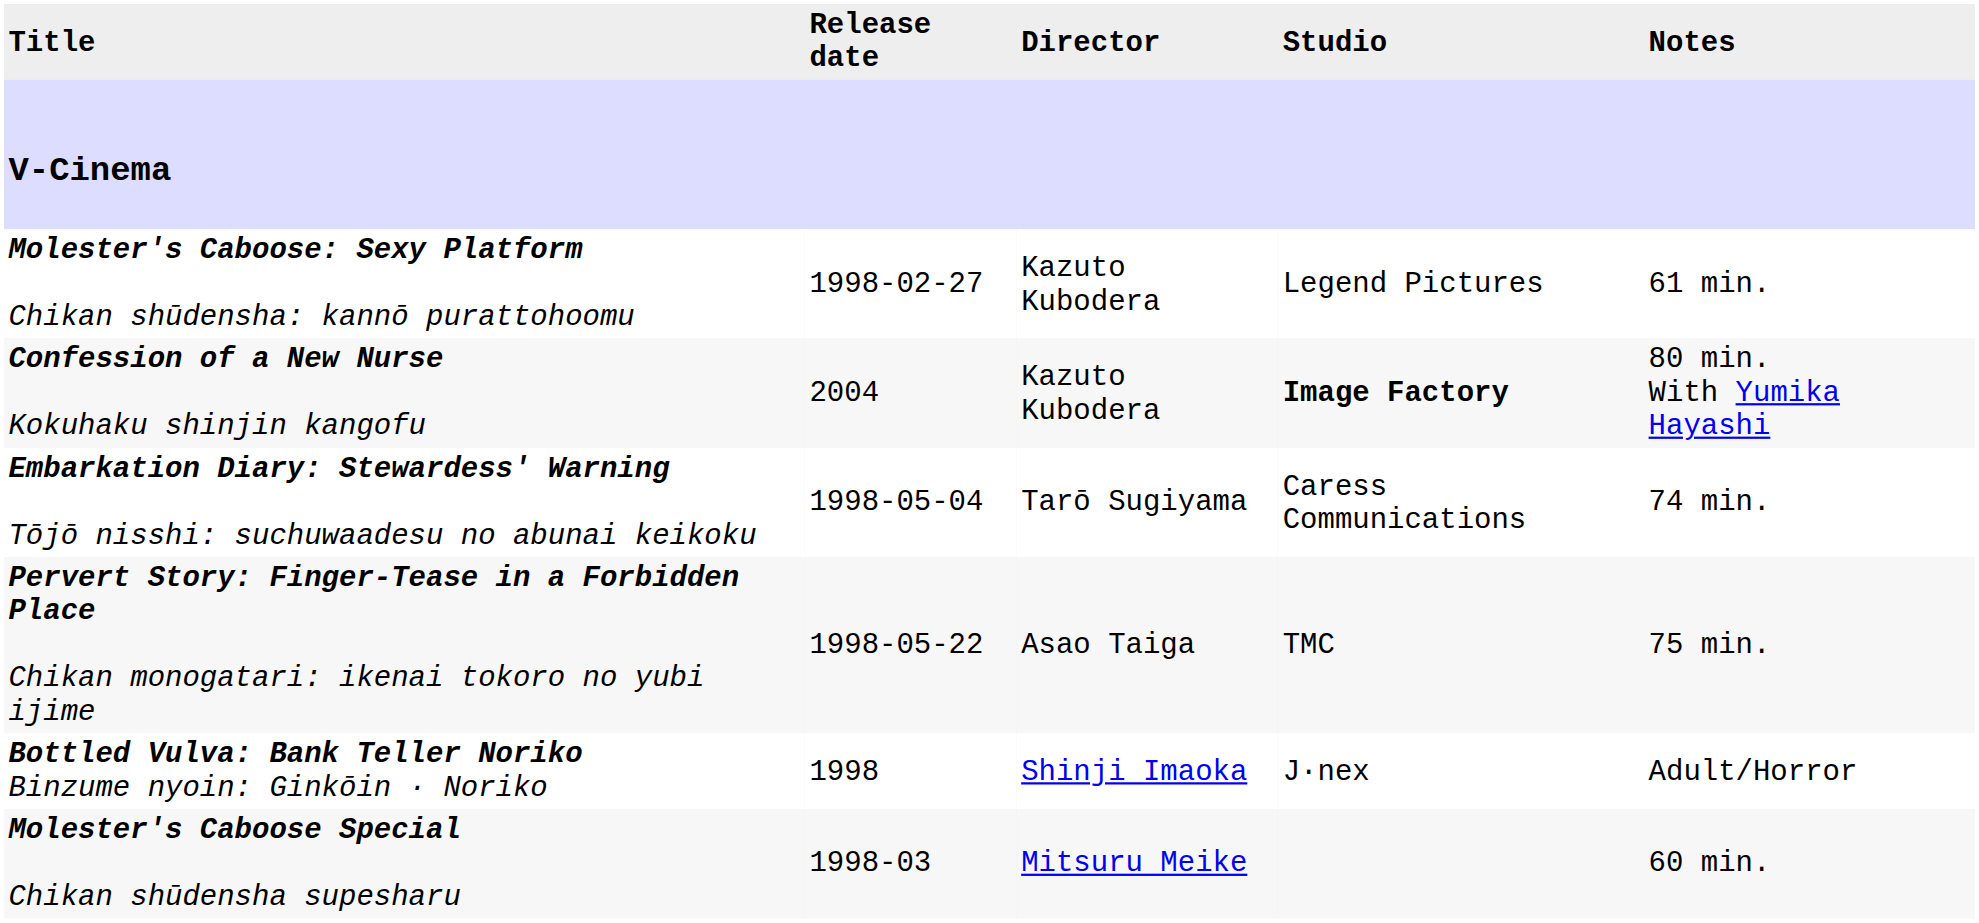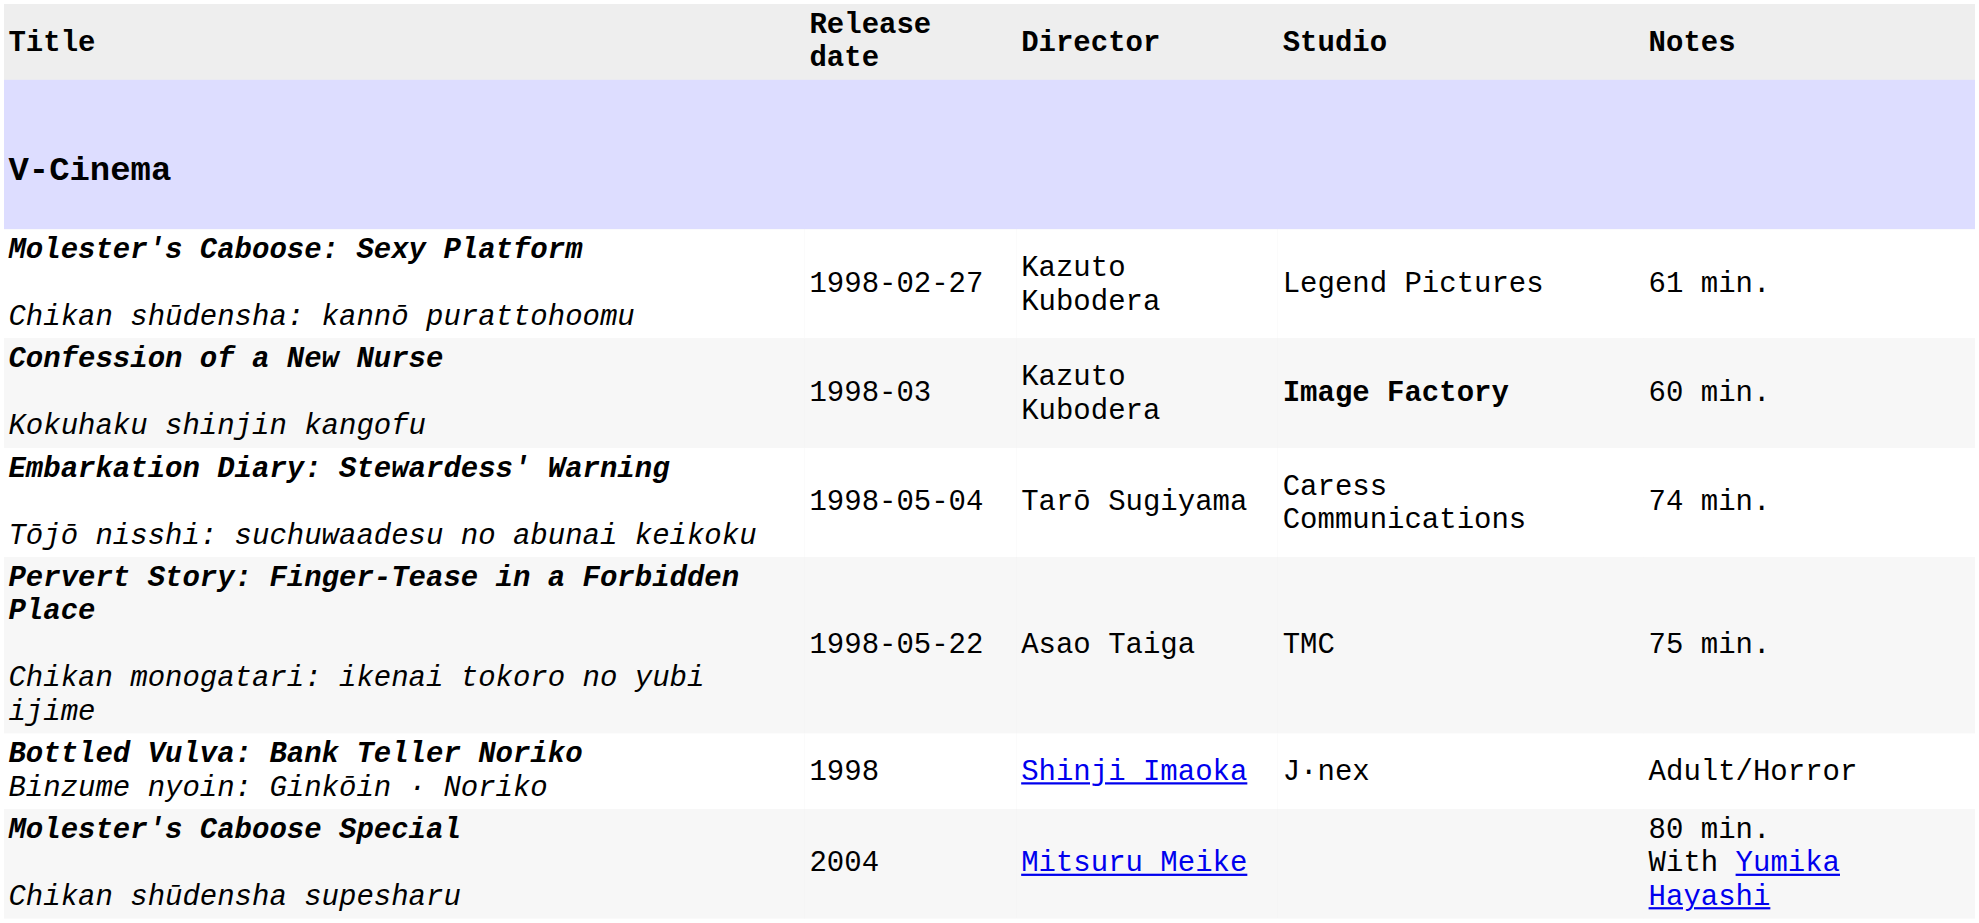(844, 394) 2004 -> (870, 394) 1998-03
(1744, 394) 80 min. With Yumika Hayashi -> (1709, 394) 60 min.
(870, 865) 1998-03 -> (844, 865) 2004
(1709, 865) 60 min. -> (1744, 865) 80 min. With Yumika Hayashi
